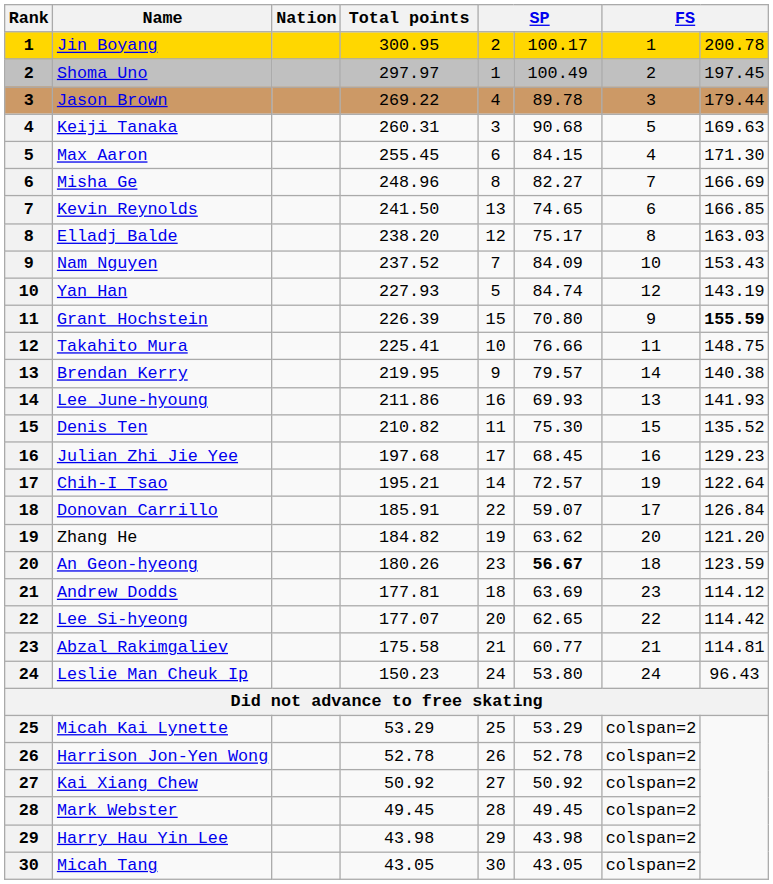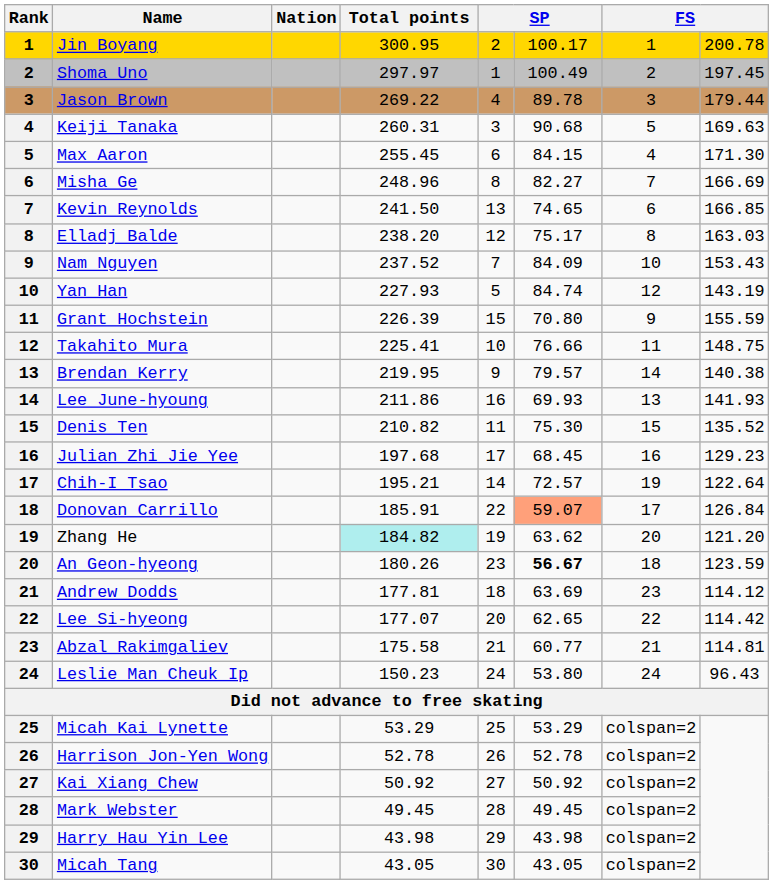(734, 319) bold -> (734, 319) normal
(558, 510) no background -> (558, 510) lightsalmon background
(409, 538) no background -> (409, 538) paleturquoise background
